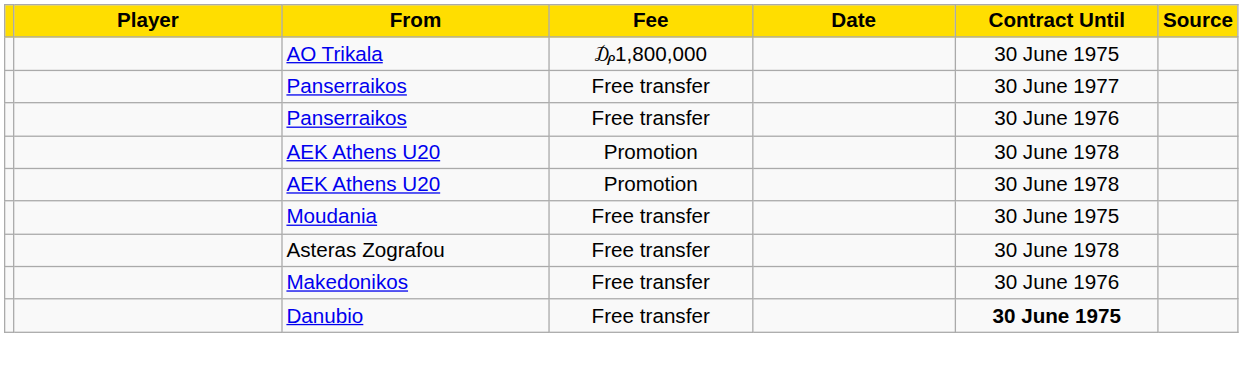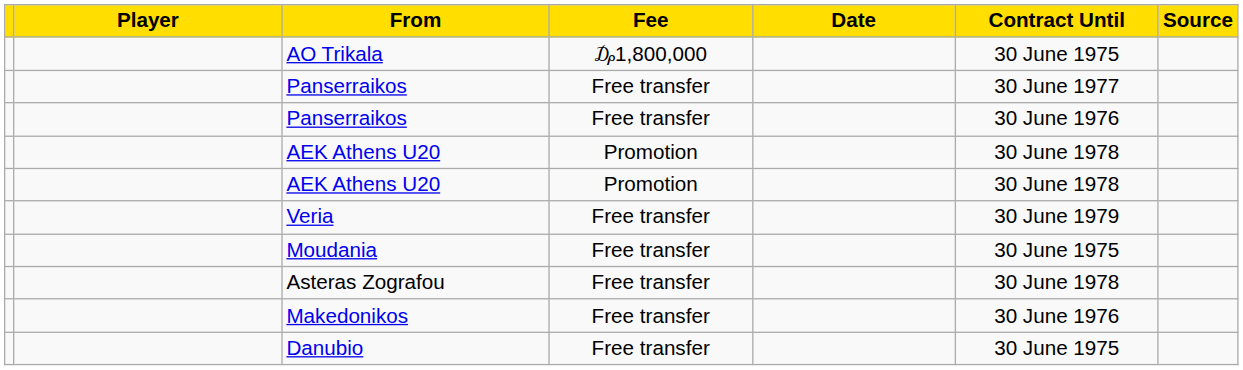+ row: (310, 217)
(1057, 315) bold -> (1057, 348) normal
